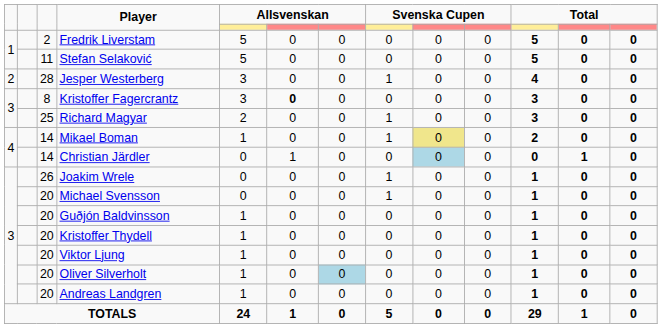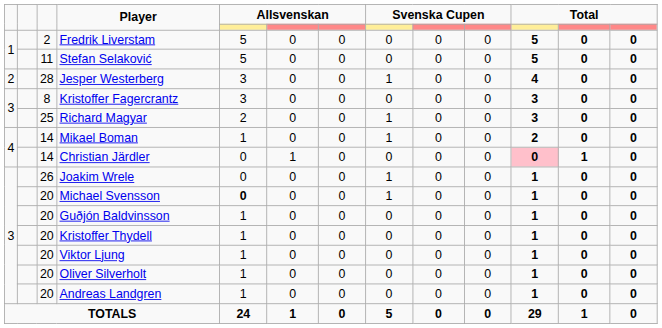(293, 99) bold -> (293, 99) normal
(438, 138) khaki background -> (438, 138) no background
(438, 157) lightblue background -> (438, 157) no background
(535, 157) no background -> (535, 157) pink background
(243, 196) normal -> (243, 196) bold
(342, 275) lightblue background -> (342, 275) no background
